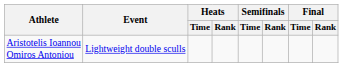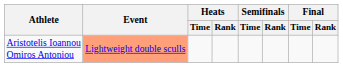(135, 49) no background -> (135, 49) lightsalmon background
